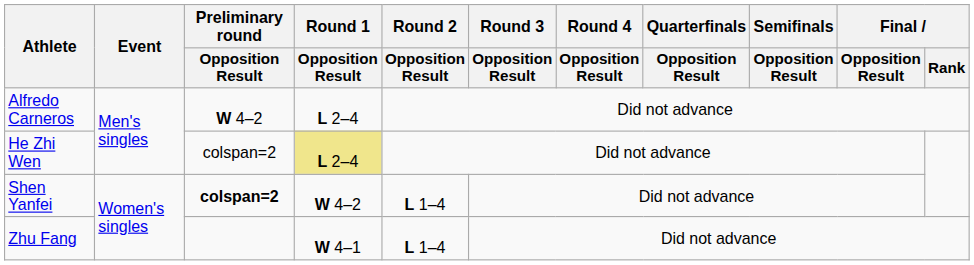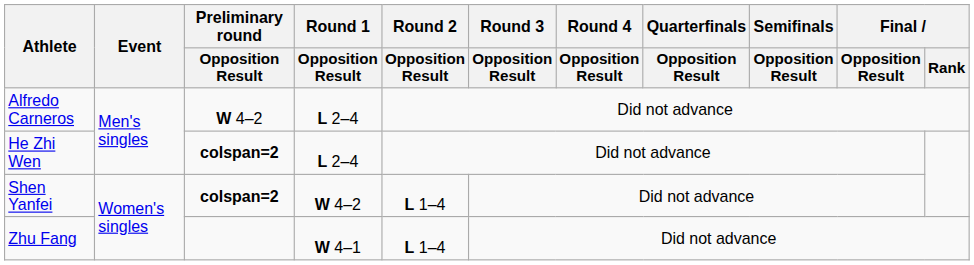(239, 153) normal -> (239, 153) bold
(338, 162) khaki background -> (338, 162) no background
